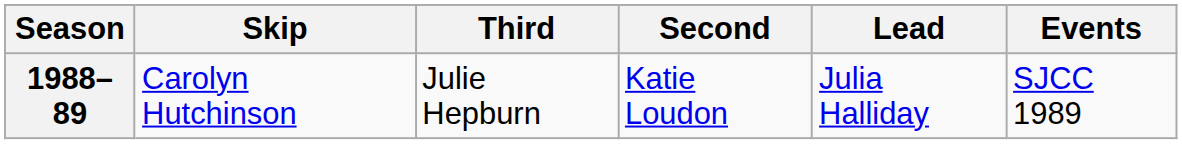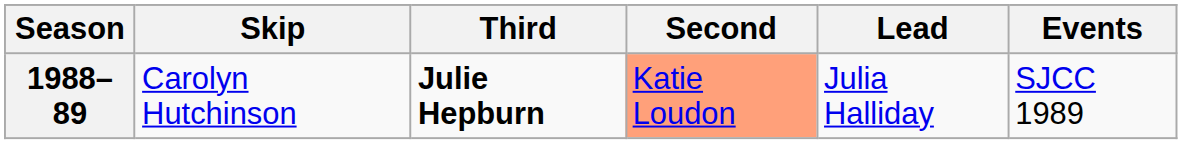(482, 95) normal -> (481, 95) bold
(676, 95) no background -> (684, 95) lightsalmon background
